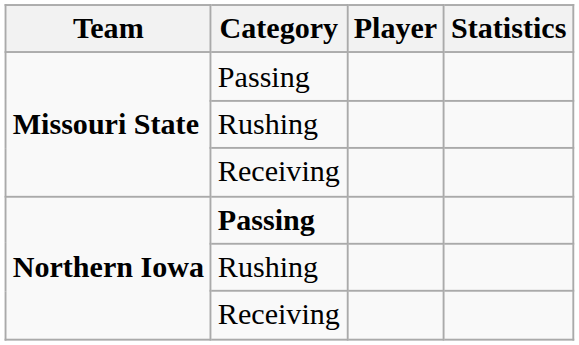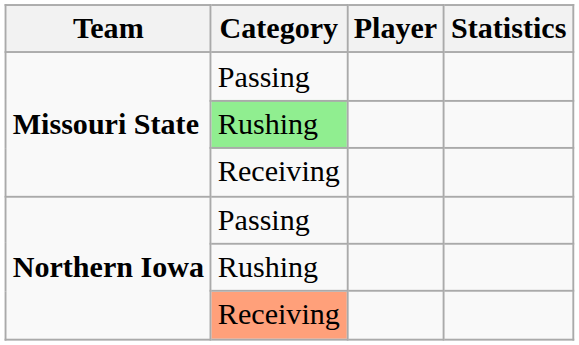(268, 123) no background -> (268, 123) lightgreen background
(266, 219) bold -> (264, 219) normal
(279, 314) no background -> (279, 314) lightsalmon background
